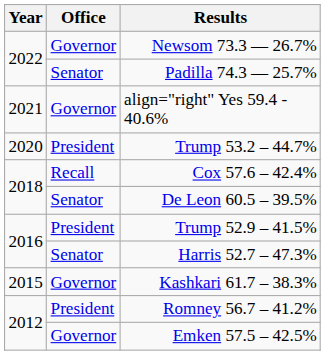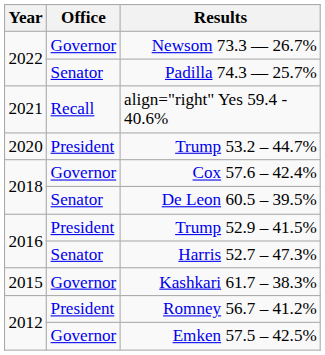(83, 109) Governor -> (72, 109) Recall
(72, 173) Recall -> (83, 173) Governor
